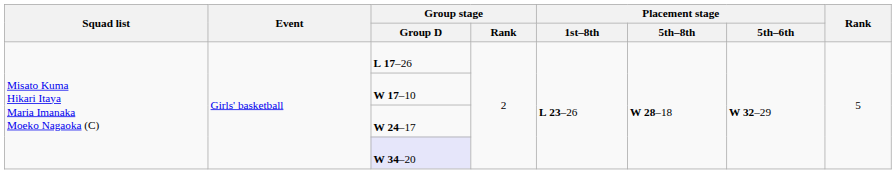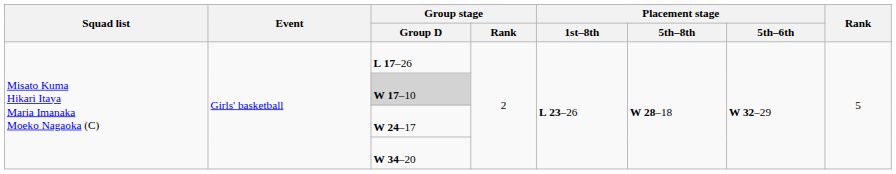(395, 96) no background -> (395, 96) lightgrey background
(395, 159) lavender background -> (395, 159) no background
